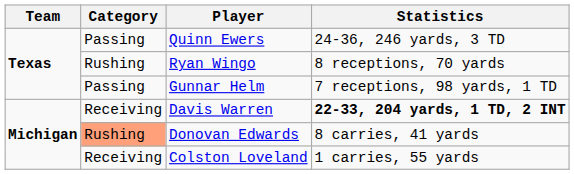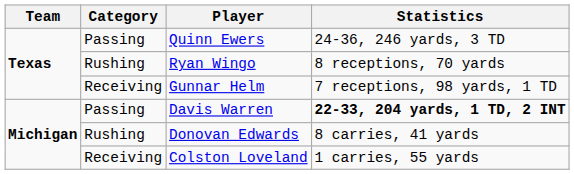(115, 87) Passing -> (123, 87) Receiving
(123, 111) Receiving -> (115, 111) Passing
(115, 134) lightsalmon background -> (115, 134) no background
